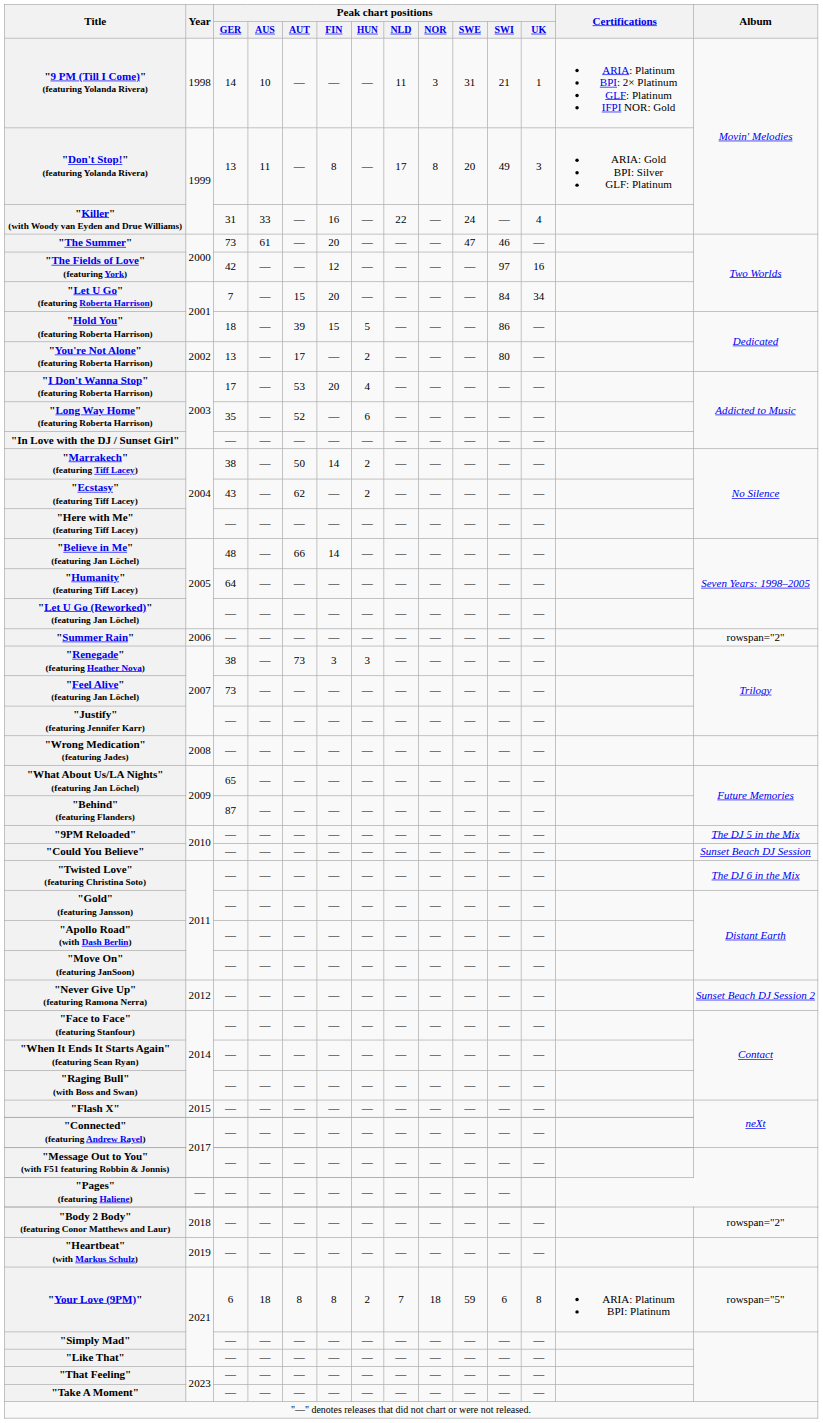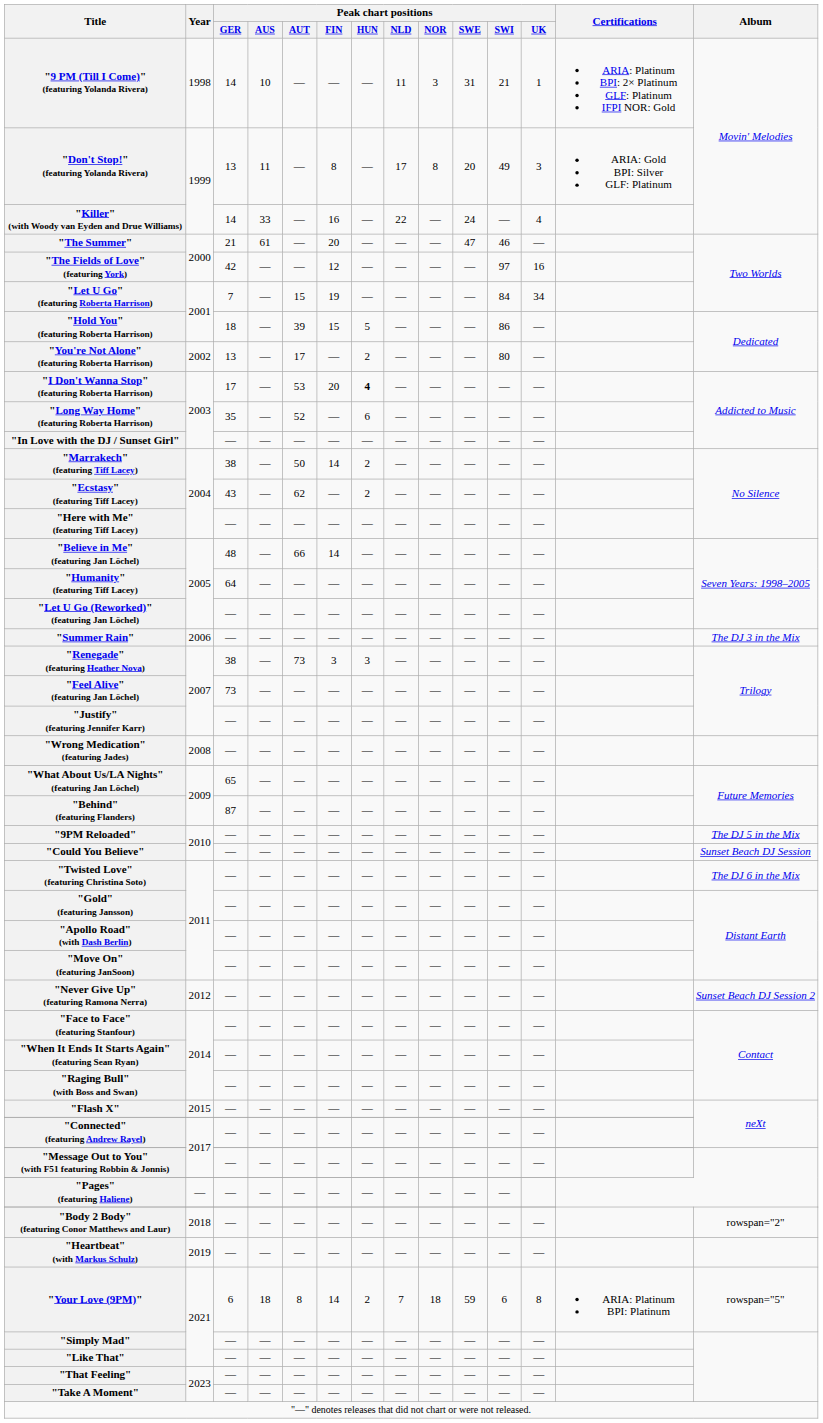(230, 219) 31 -> (230, 219) 14
(230, 243) 73 -> (230, 243) 21
(334, 296) 20 -> (334, 296) 19
(367, 386) normal -> (367, 386) bold
(756, 637) rowspan="2" -> (756, 637) The DJ 3 in the Mix
(334, 1299) 8 -> (334, 1299) 14
